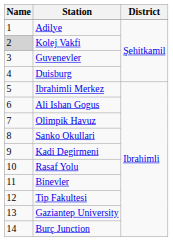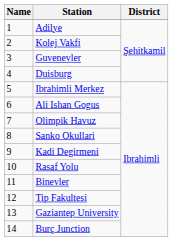(9, 43) lightgrey background -> (9, 43) no background
